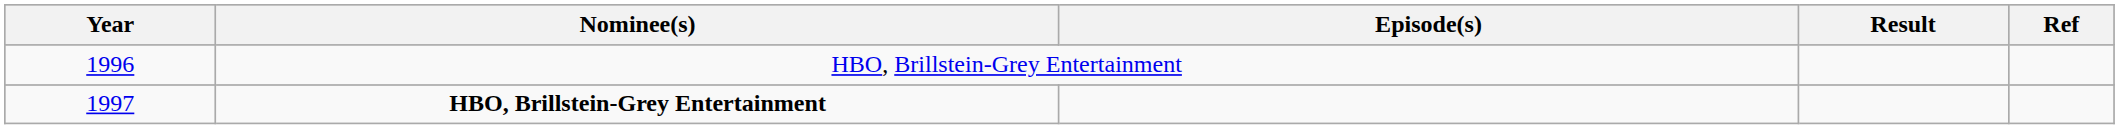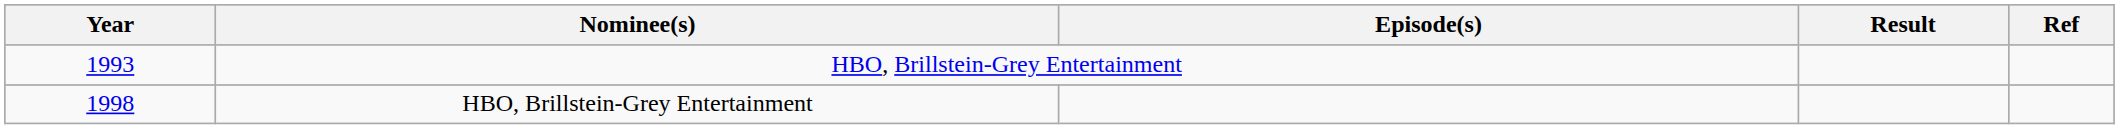(110, 64) 1996 -> (110, 64) 1993
(110, 104) 1997 -> (110, 104) 1998
(638, 104) bold -> (638, 104) normal
